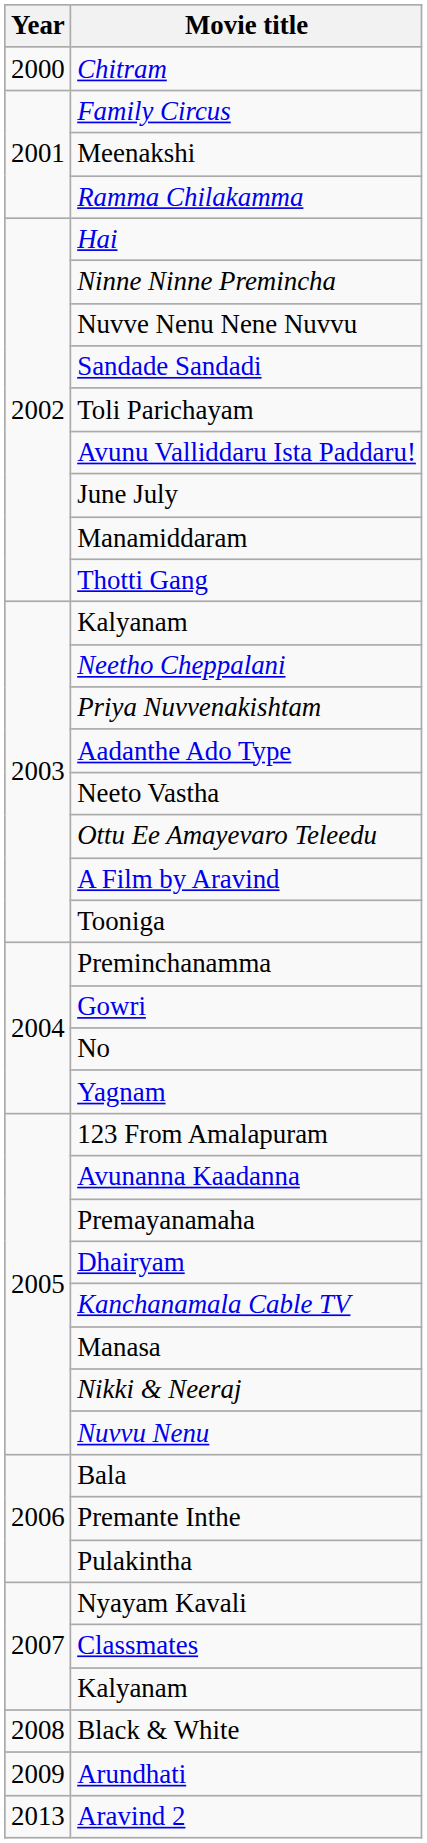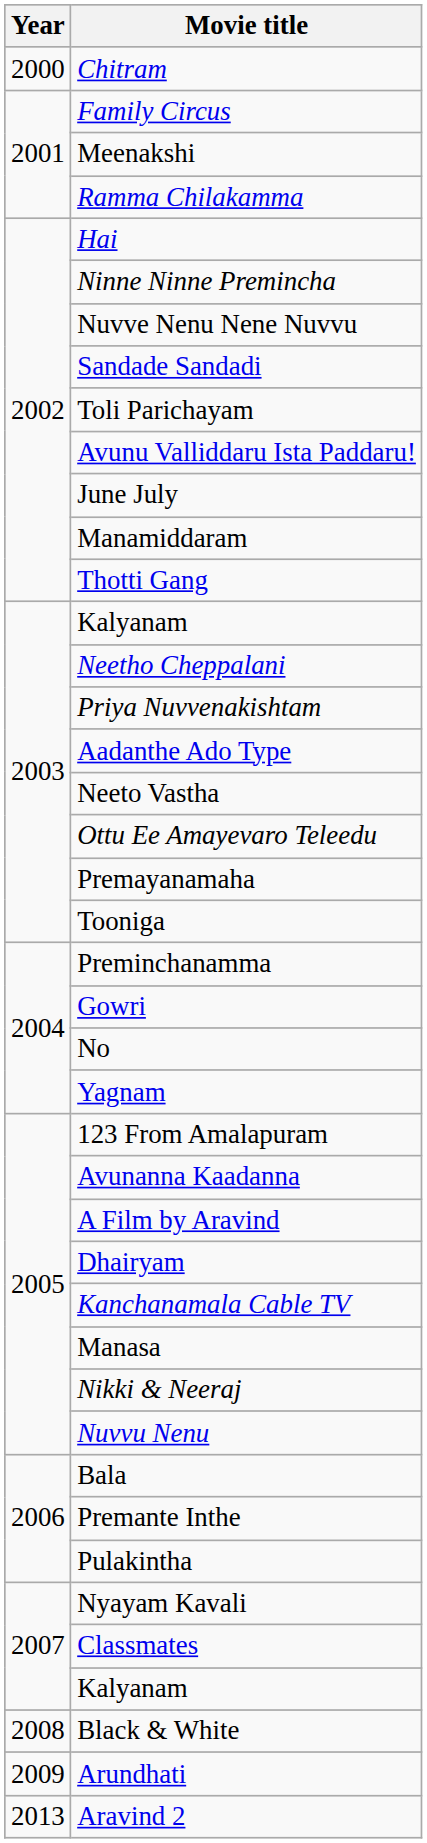(178, 878) A Film by Aravind -> (166, 878) Premayanamaha
(166, 1219) Premayanamaha -> (178, 1219) A Film by Aravind
